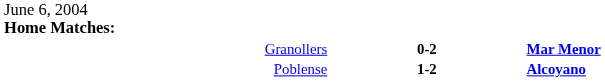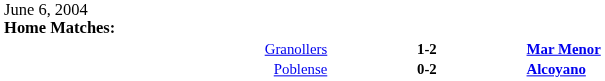(427, 49) 0-2 -> (427, 49) 1-2
(427, 69) 1-2 -> (427, 69) 0-2
